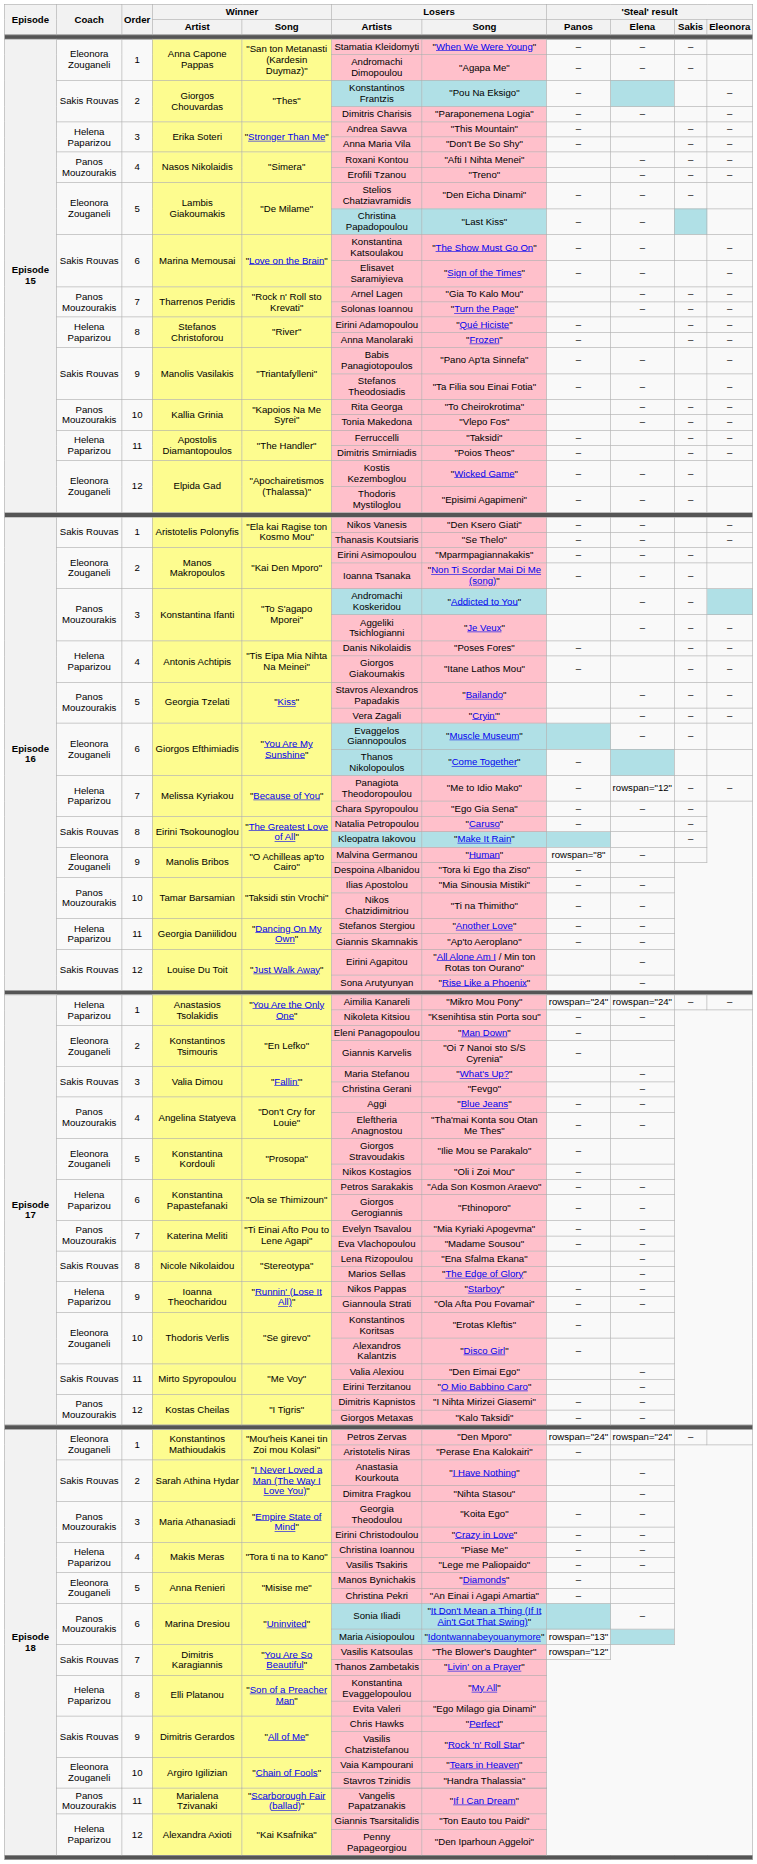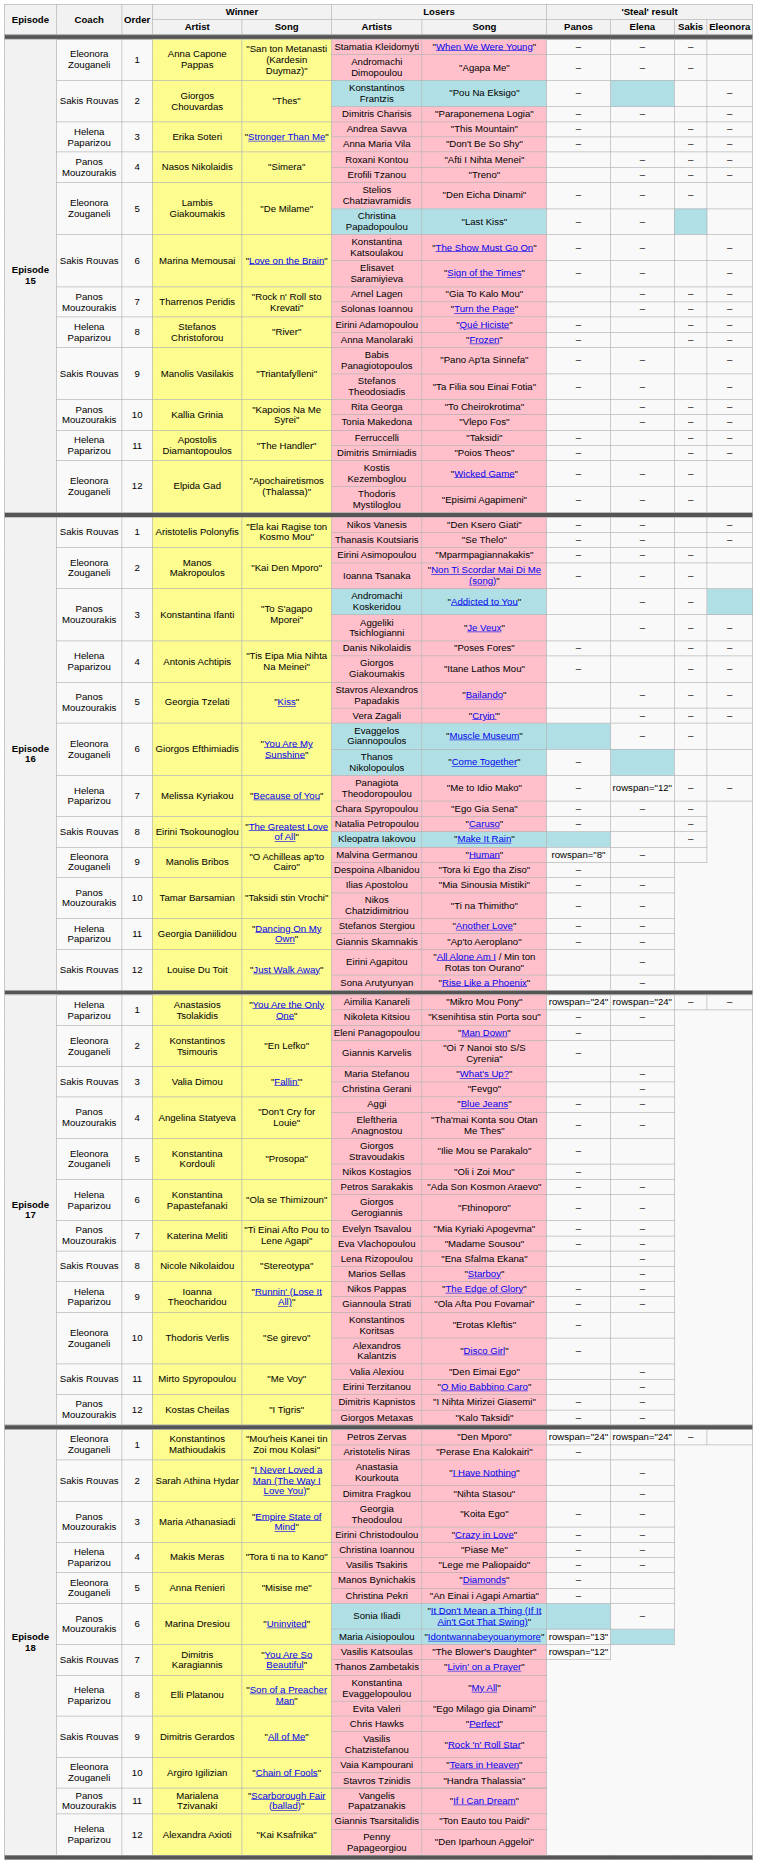(484, 1274) "The Edge of Glory" -> (484, 1274) "Starboy"
(484, 1289) "Starboy" -> (484, 1289) "The Edge of Glory"
